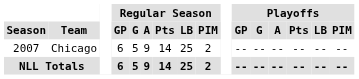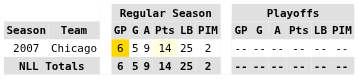(120, 48) no background -> (120, 48) gold background
(165, 48) no background -> (165, 48) lightyellow background
